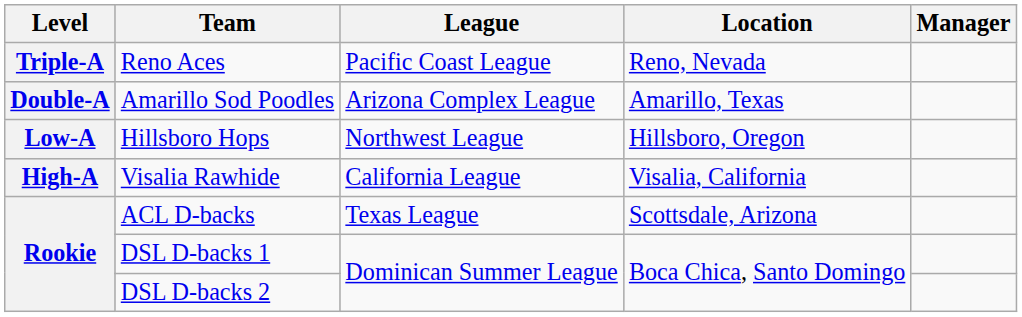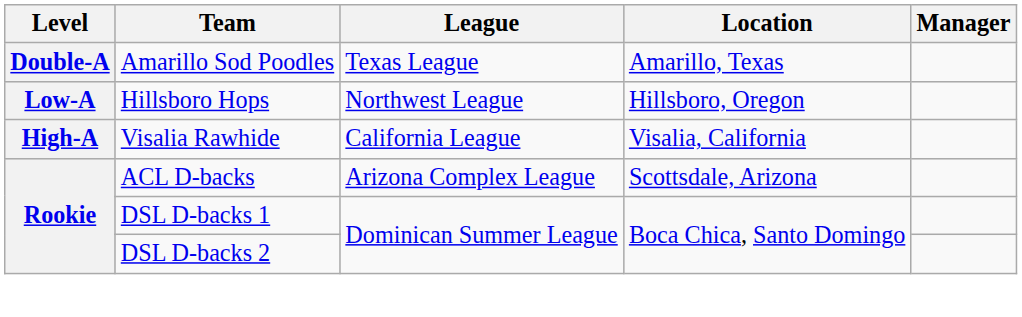- row: (173, 61)
(470, 100) Arizona Complex League -> (412, 61) Texas League
(412, 215) Texas League -> (470, 176) Arizona Complex League
